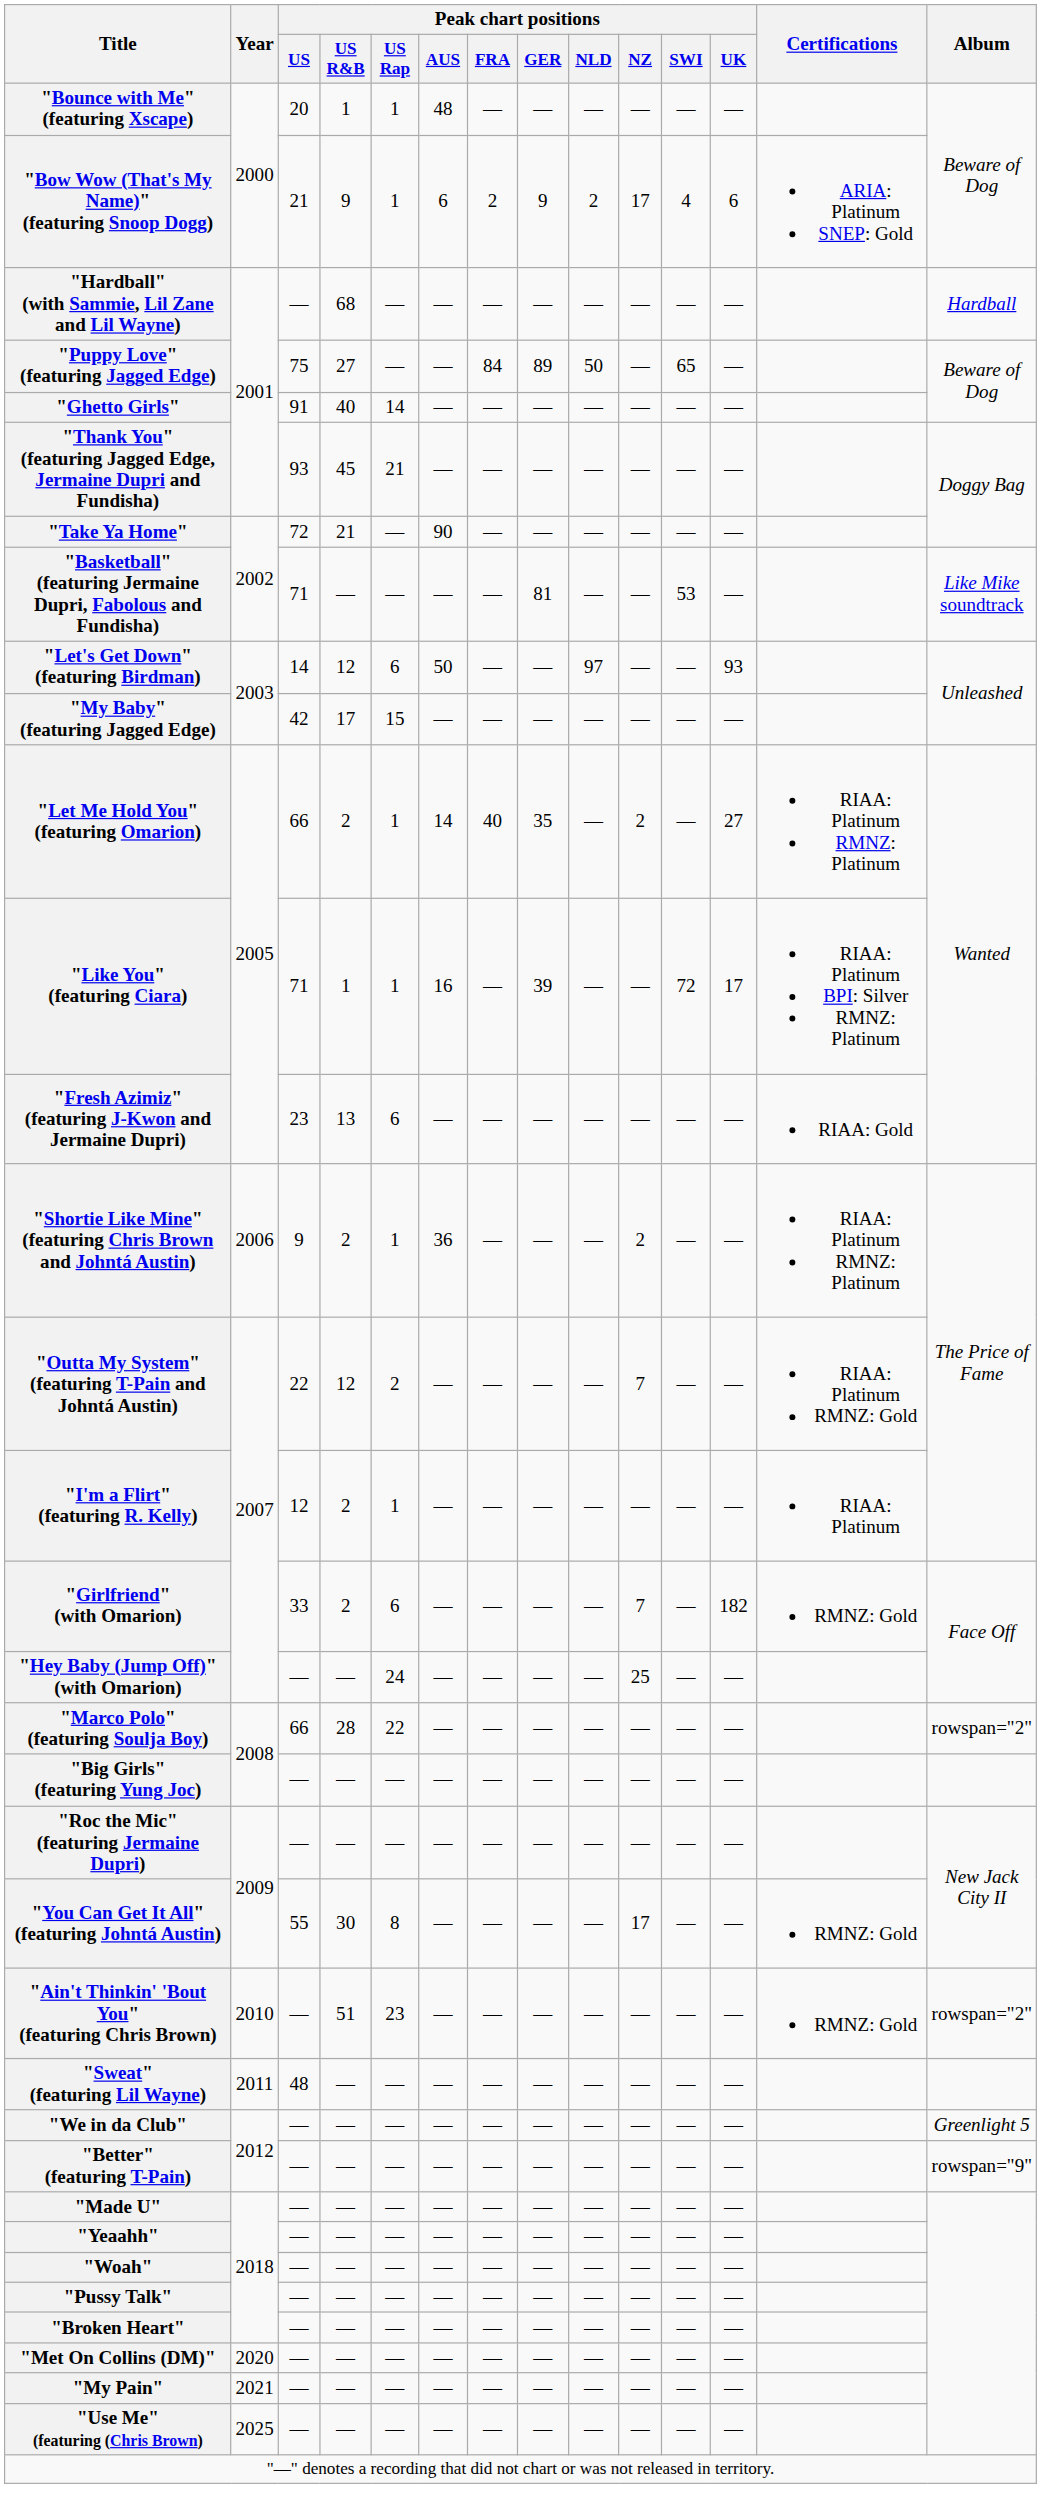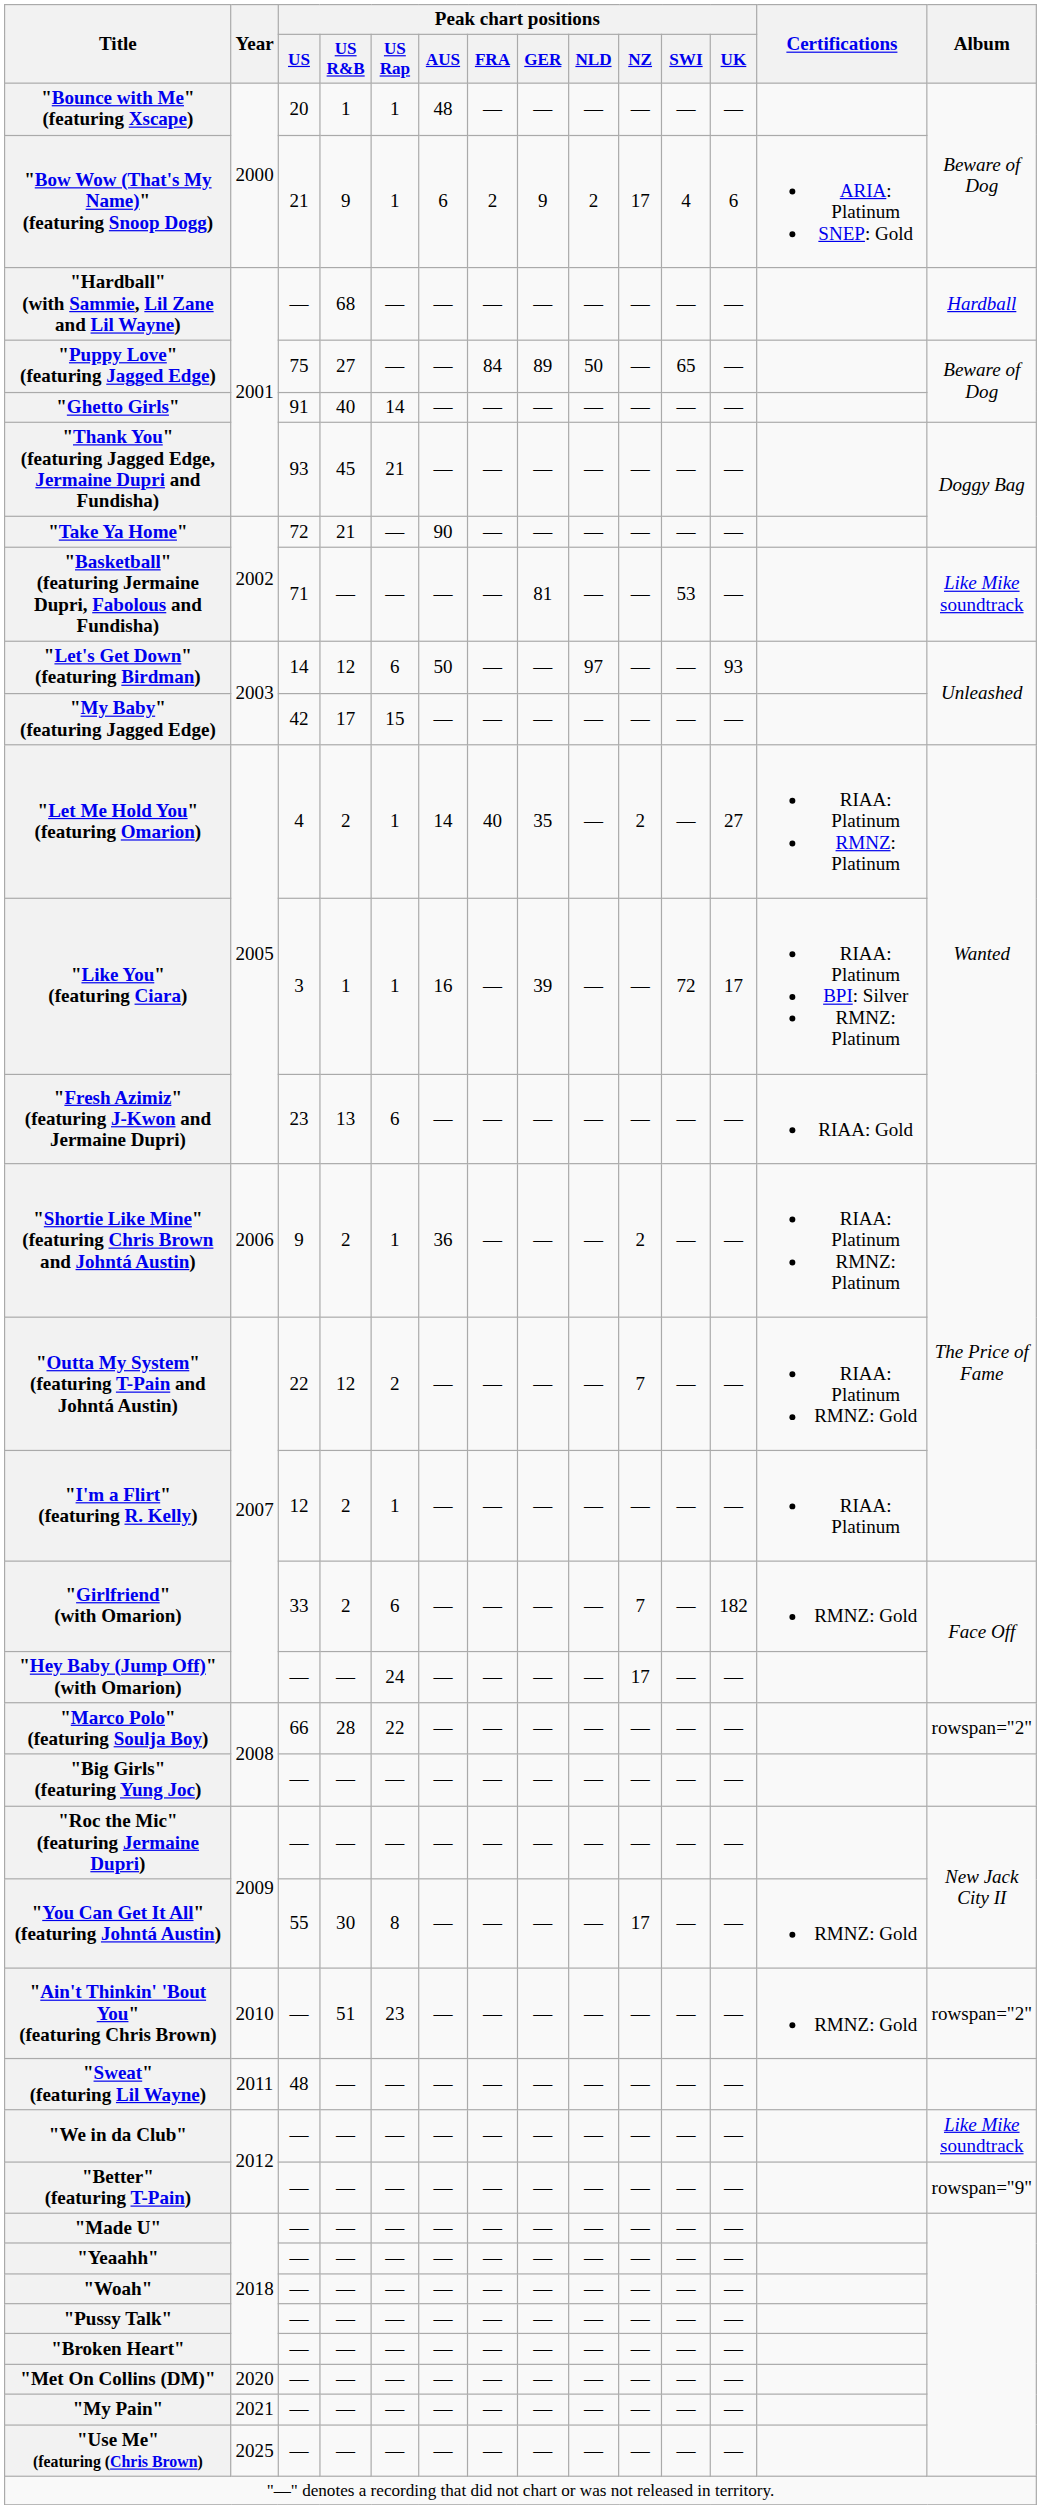(299, 821) 66 -> (299, 821) 4
(299, 986) 71 -> (299, 986) 3
(640, 1676) 25 -> (640, 1676) 17
(982, 2124) Greenlight 5 -> (982, 2135) Like Mike soundtrack
